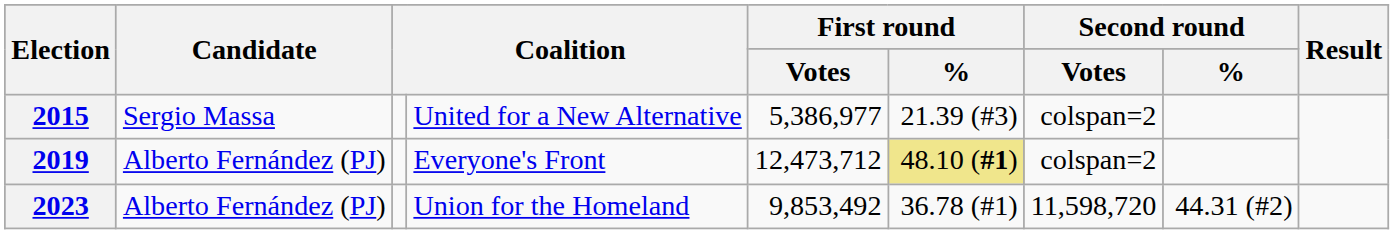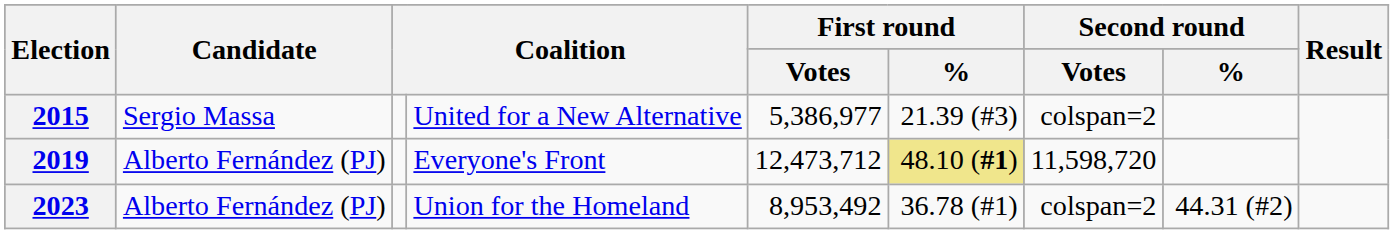(1098, 160) colspan=2 -> (1094, 160) 11,598,720
(825, 205) 9,853,492 -> (825, 205) 8,953,492
(1094, 205) 11,598,720 -> (1098, 205) colspan=2
